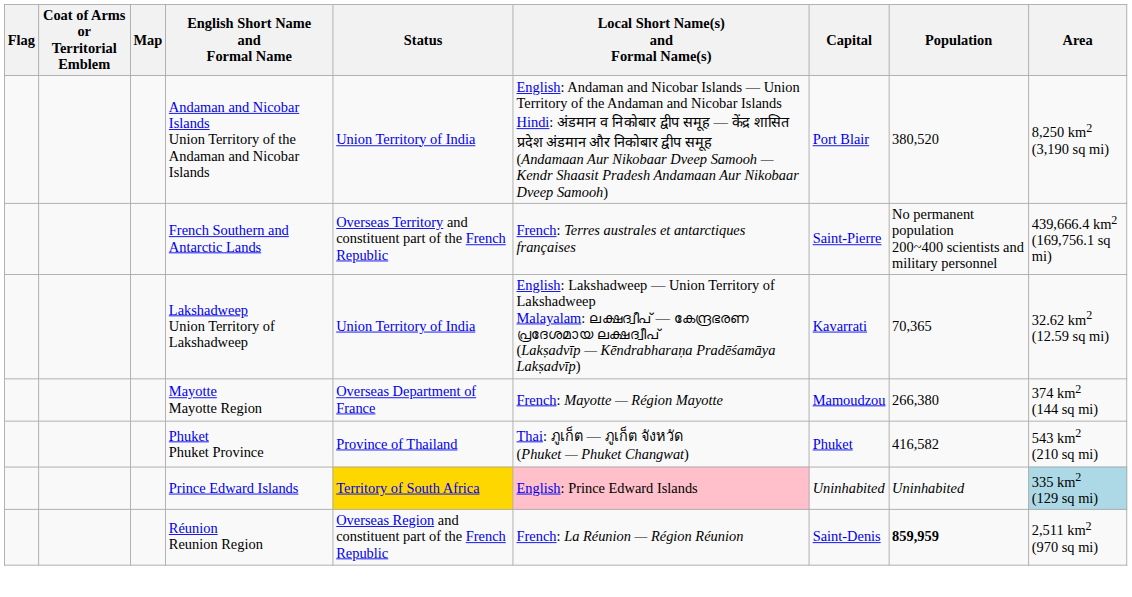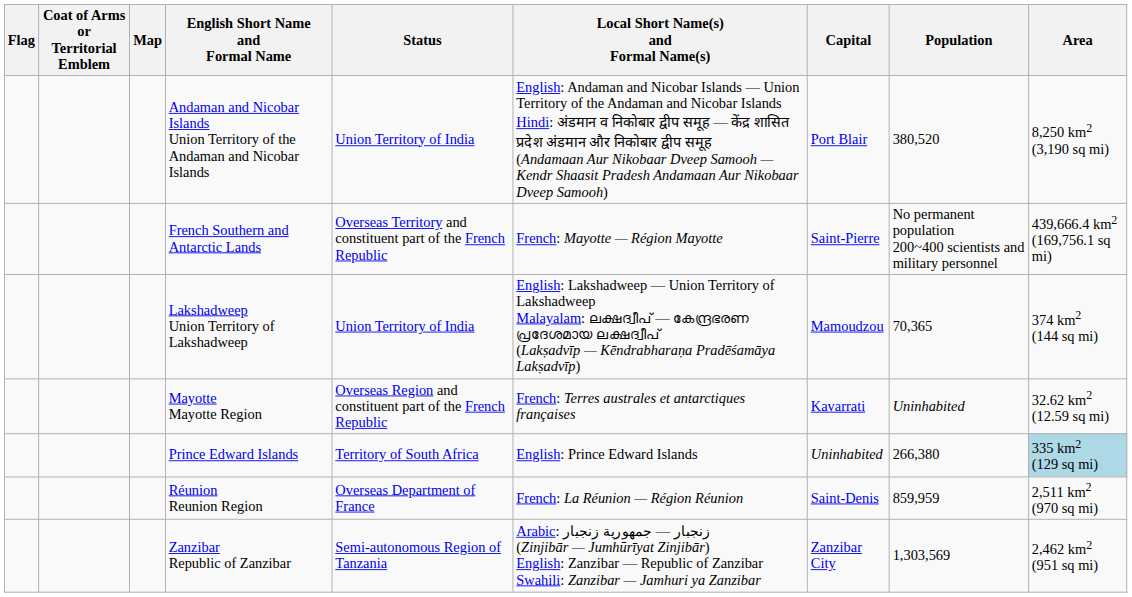(631, 238) French: Terres australes et antarctiques françaises -> (620, 238) French: Mayotte — Région Mayotte
(840, 326) Kavarrati -> (847, 326) Mamoudzou
(1070, 326) 32.62 km2 (12.59 sq mi) -> (1065, 326) 374 km2 (144 sq mi)
(406, 399) Overseas Department of France -> (420, 406) Overseas Region and constituent part of the French Republic
(620, 399) French: Mayotte — Région Mayotte -> (631, 406) French: Terres australes et antarctiques françaises
(849, 399) Mamoudzou -> (838, 406) Kavarrati
(916, 399) 266,380 -> (929, 406) Uninhabited
(1065, 399) 374 km2 (144 sq mi) -> (1070, 406) 32.62 km2 (12.59 sq mi)
- row: (216, 444)
(408, 488) gold background -> (407, 455) no background
(607, 488) pink background -> (607, 455) no background
(928, 488) Uninhabited -> (916, 455) 266,380
(421, 537) Overseas Region and constituent part of the French Republic -> (405, 498) Overseas Department of France
(916, 537) bold -> (916, 498) normal
+ row: (230, 555)
